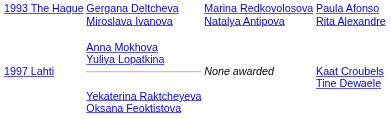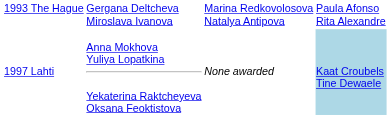(350, 78) no background -> (350, 78) lightblue background
